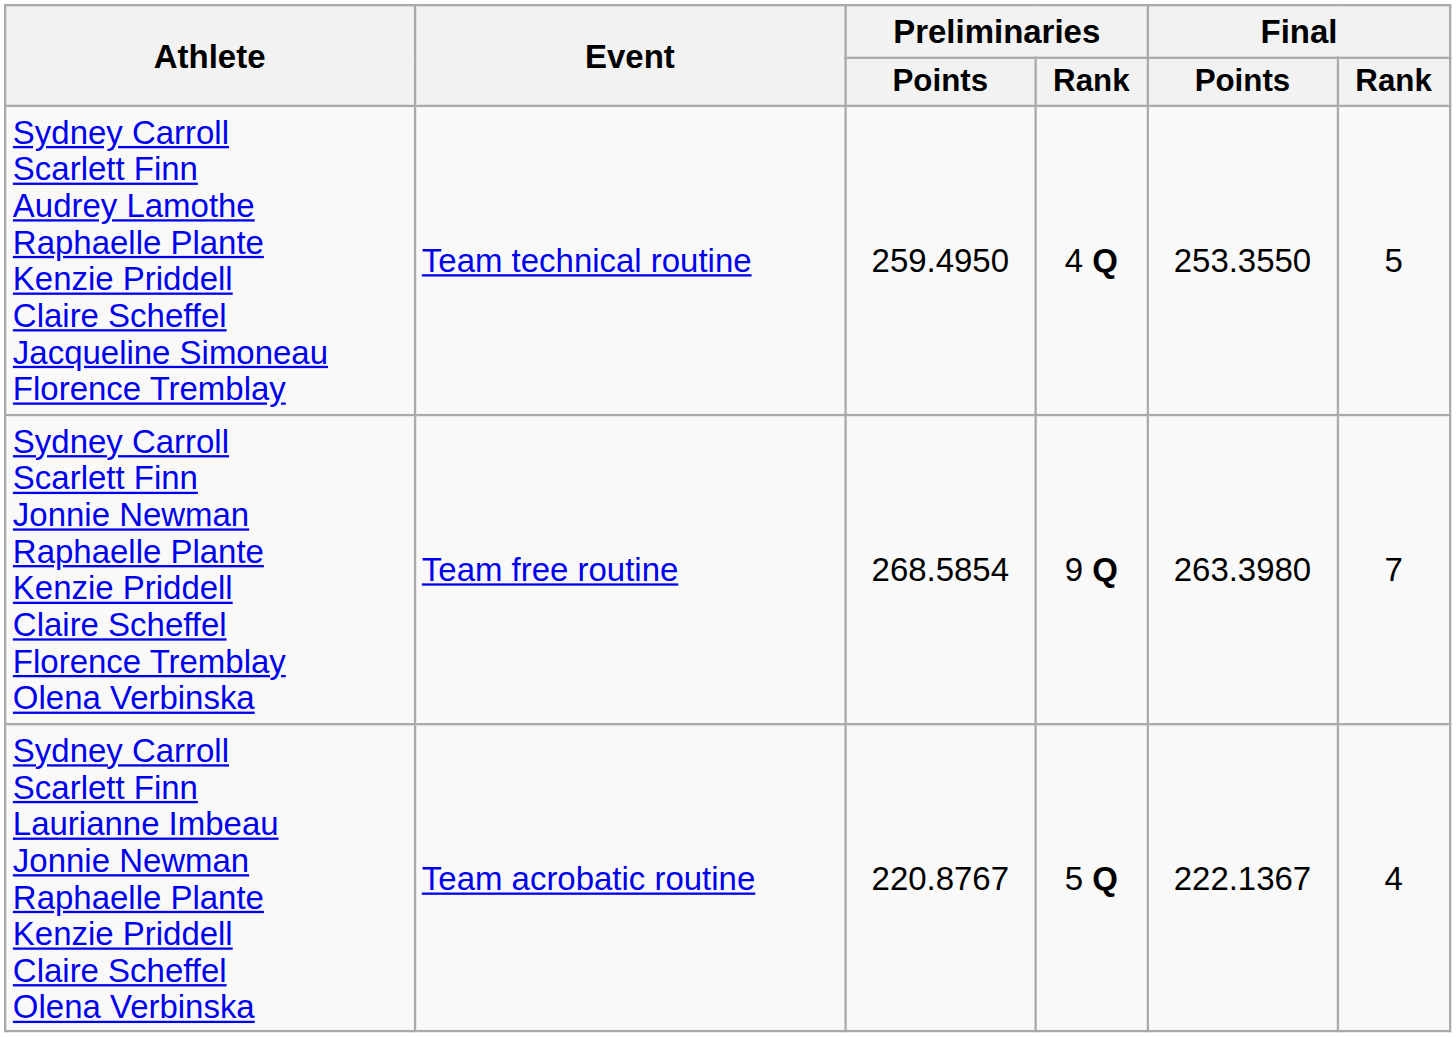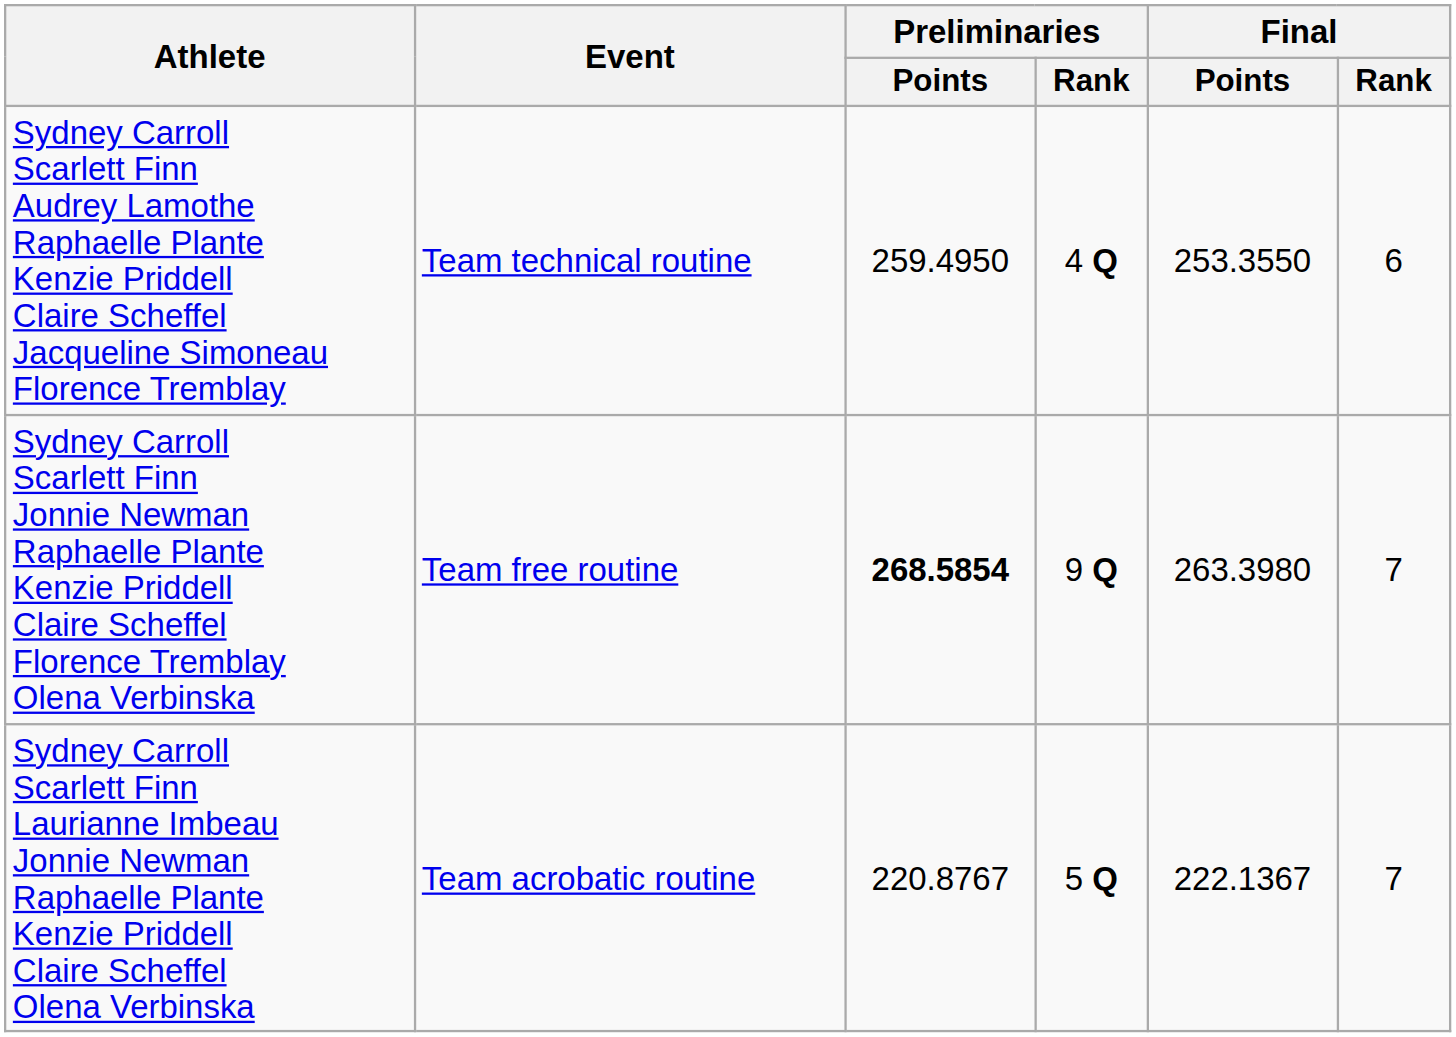(1394, 261) 5 -> (1394, 261) 6
(940, 570) normal -> (940, 570) bold
(1394, 878) 4 -> (1394, 878) 7
